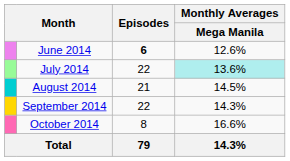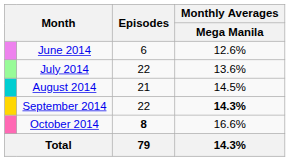(144, 51) bold -> (144, 51) normal
(230, 69) paleturquoise background -> (230, 69) no background
(230, 106) normal -> (230, 106) bold
(144, 124) normal -> (144, 124) bold
